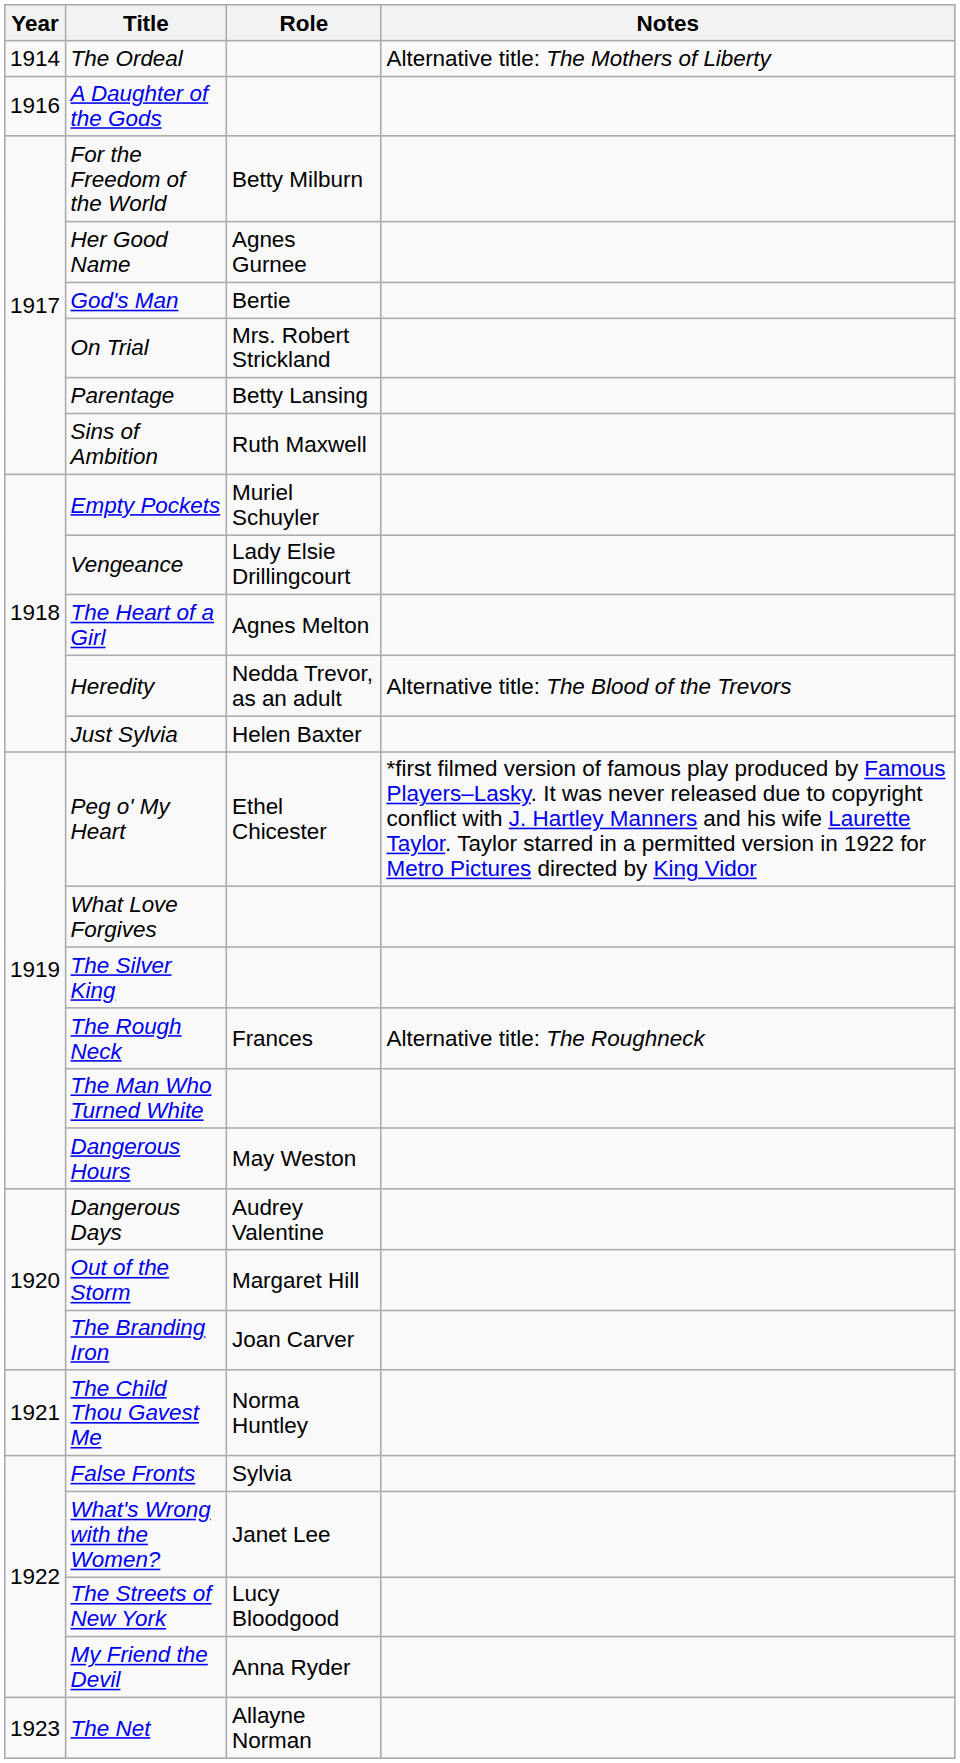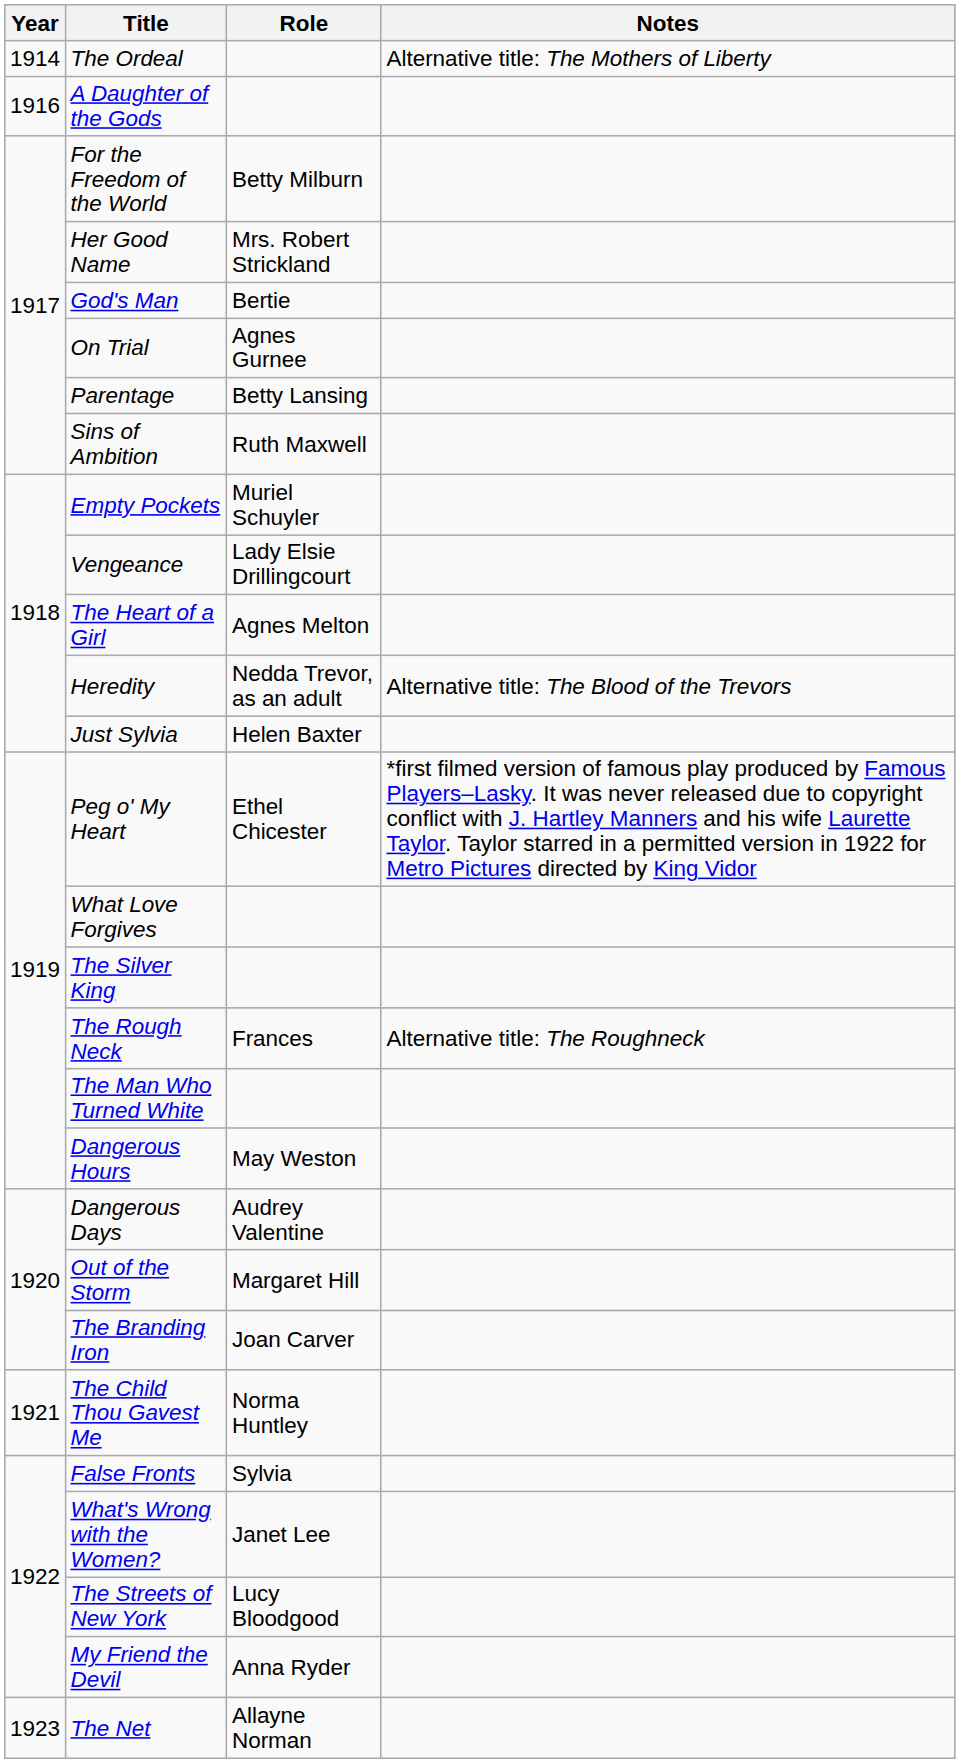(269, 252) Agnes Gurnee -> (291, 252) Mrs. Robert Strickland
(291, 348) Mrs. Robert Strickland -> (269, 348) Agnes Gurnee
